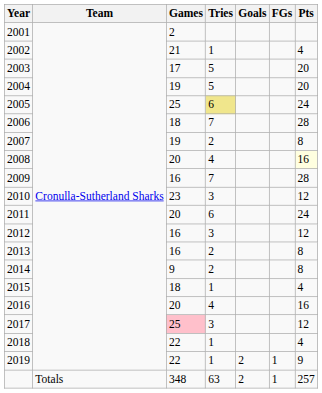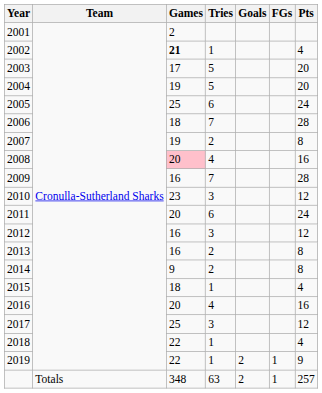(175, 50) normal -> (175, 50) bold
(211, 104) khaki background -> (211, 104) no background
(175, 159) no background -> (175, 159) pink background
(303, 159) lightyellow background -> (303, 159) no background
(175, 324) pink background -> (175, 324) no background
